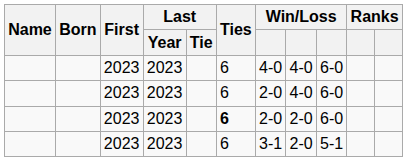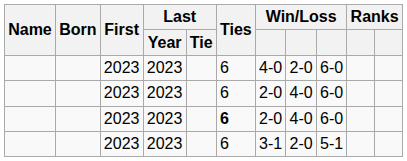(301, 67) 4-0 -> (301, 67) 2-0
(301, 118) 2-0 -> (301, 118) 4-0
